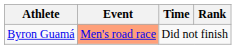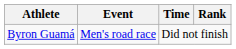(118, 34) lightsalmon background -> (118, 34) no background
